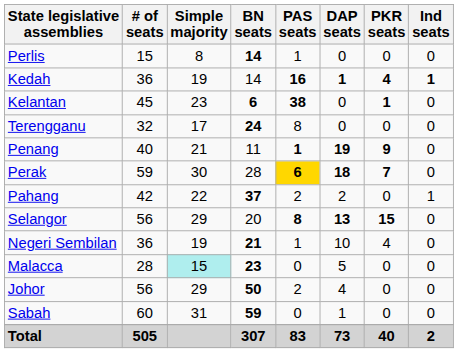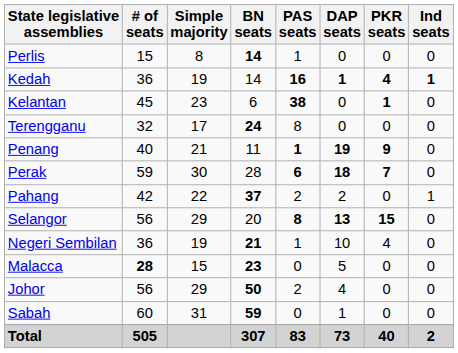(253, 102) bold -> (253, 102) normal
(298, 172) gold background -> (298, 172) no background
(145, 266) normal -> (145, 266) bold
(199, 266) paleturquoise background -> (199, 266) no background
